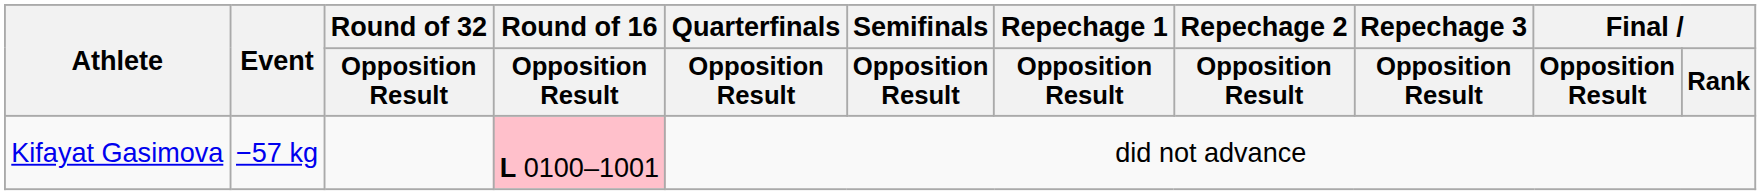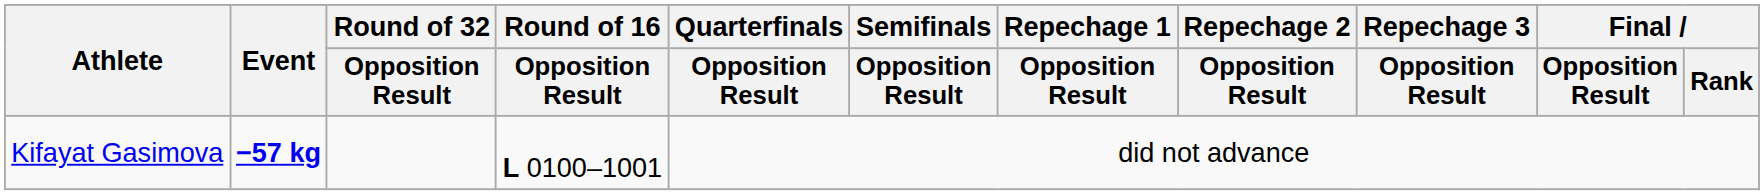(277, 153) normal -> (278, 153) bold
(579, 168) pink background -> (582, 168) no background
